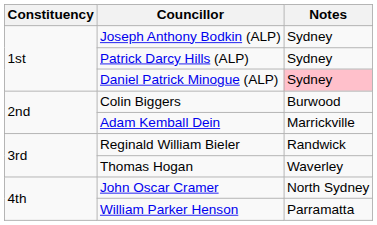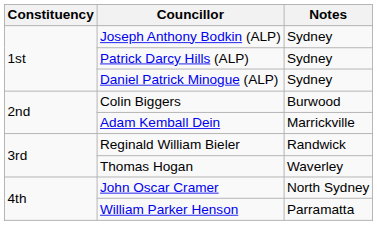(310, 79) pink background -> (310, 79) no background
